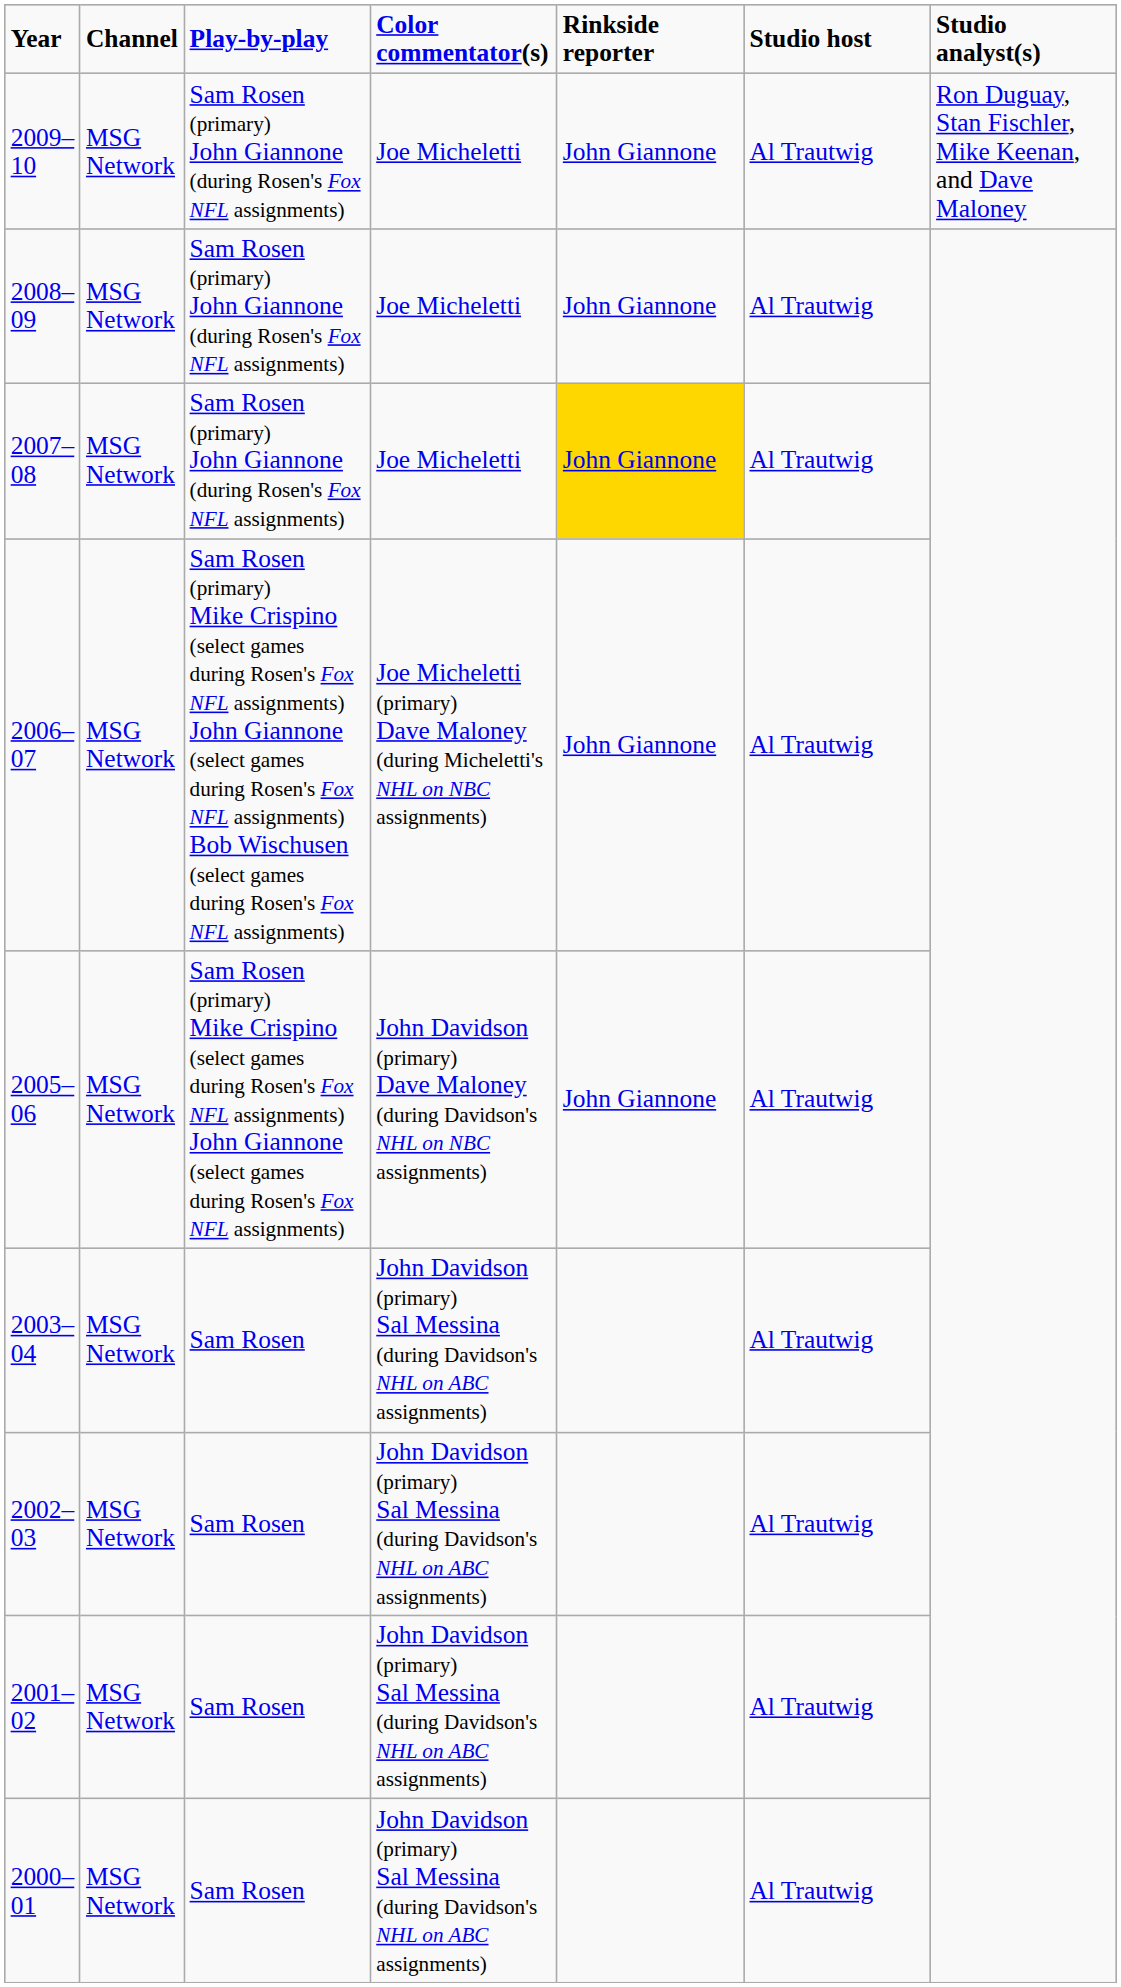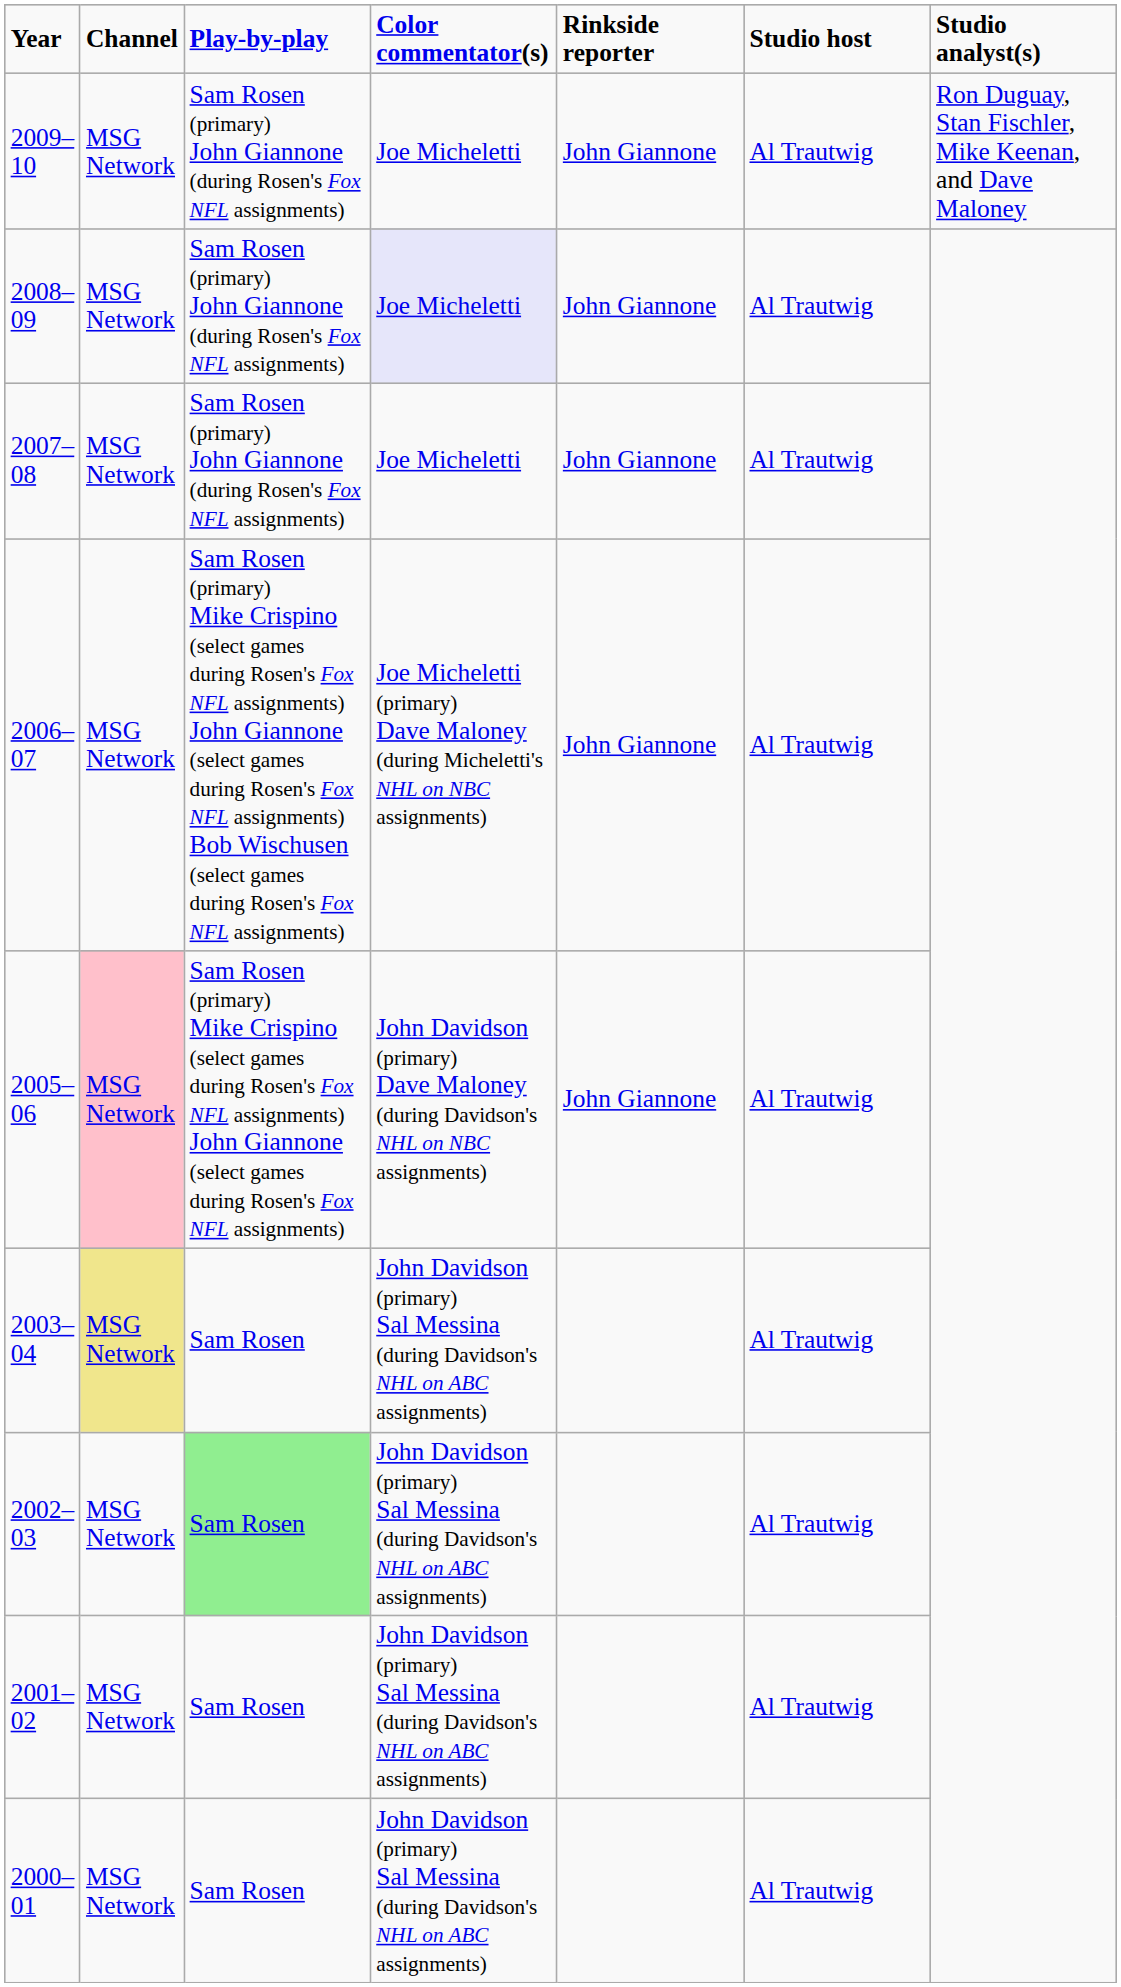(449, 305) no background -> (449, 305) lavender background
(640, 460) gold background -> (640, 460) no background
(130, 1099) no background -> (130, 1099) pink background
(130, 1340) no background -> (130, 1340) khaki background
(247, 1523) no background -> (247, 1523) lightgreen background
